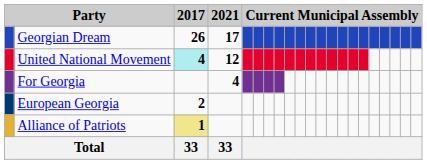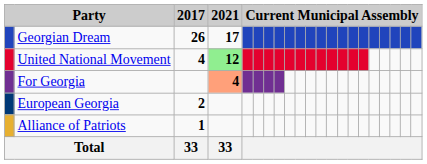(201, 59) paleturquoise background -> (201, 59) no background
(232, 59) no background -> (232, 59) lightgreen background
(236, 81) no background -> (236, 81) lightsalmon background
(201, 125) khaki background -> (201, 125) no background
